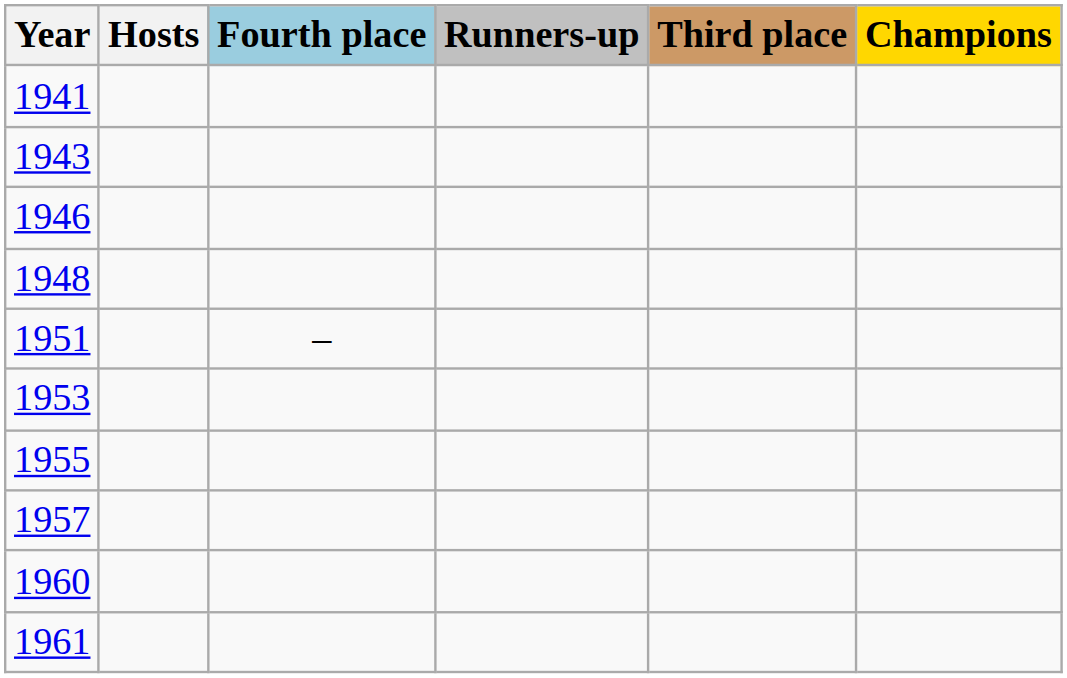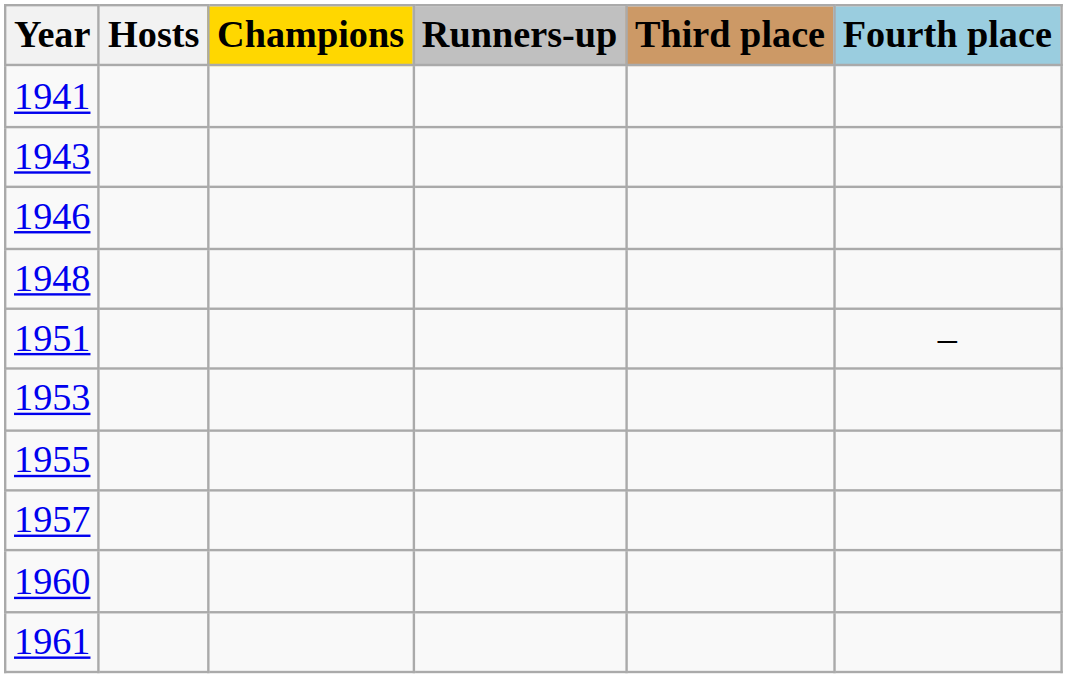columns swapped: (958, 34) <-> (322, 34)
